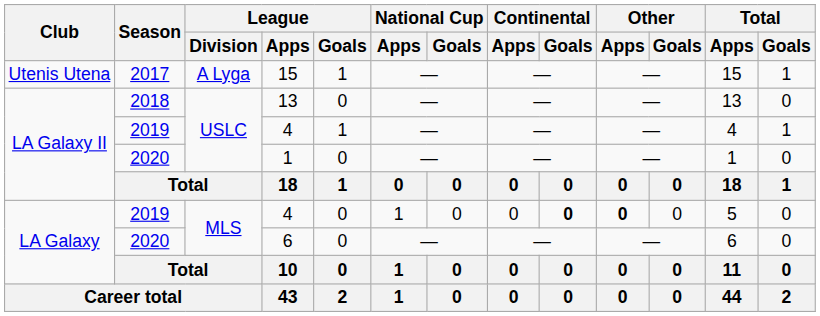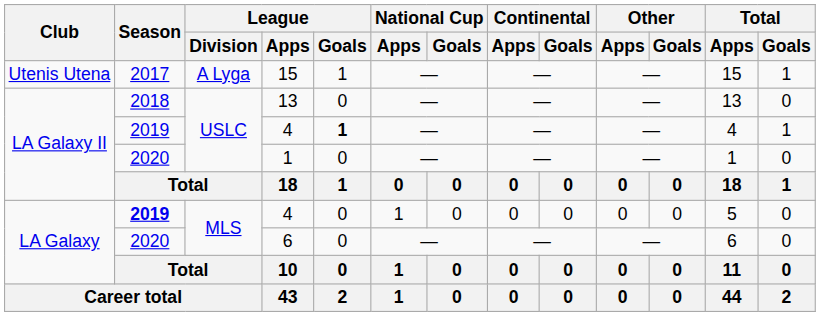(342, 130) normal -> (342, 130) bold
(150, 213) normal -> (150, 213) bold
(568, 213) bold -> (568, 213) normal
(623, 213) bold -> (623, 213) normal
